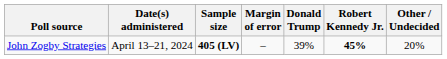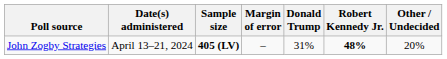(304, 45) 39% -> (304, 45) 31%
(355, 45) 45% -> (355, 45) 48%
